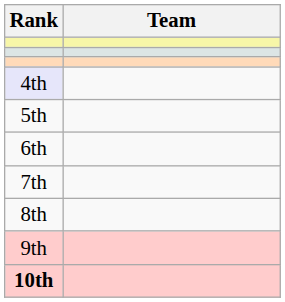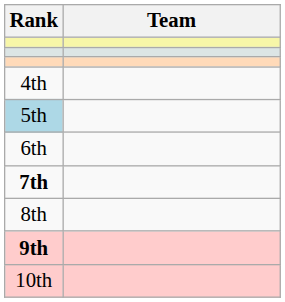(34, 82) lavender background -> (34, 82) no background
(34, 115) no background -> (34, 115) lightblue background
(34, 181) normal -> (34, 181) bold
(34, 247) normal -> (34, 247) bold
(34, 280) bold -> (34, 280) normal
